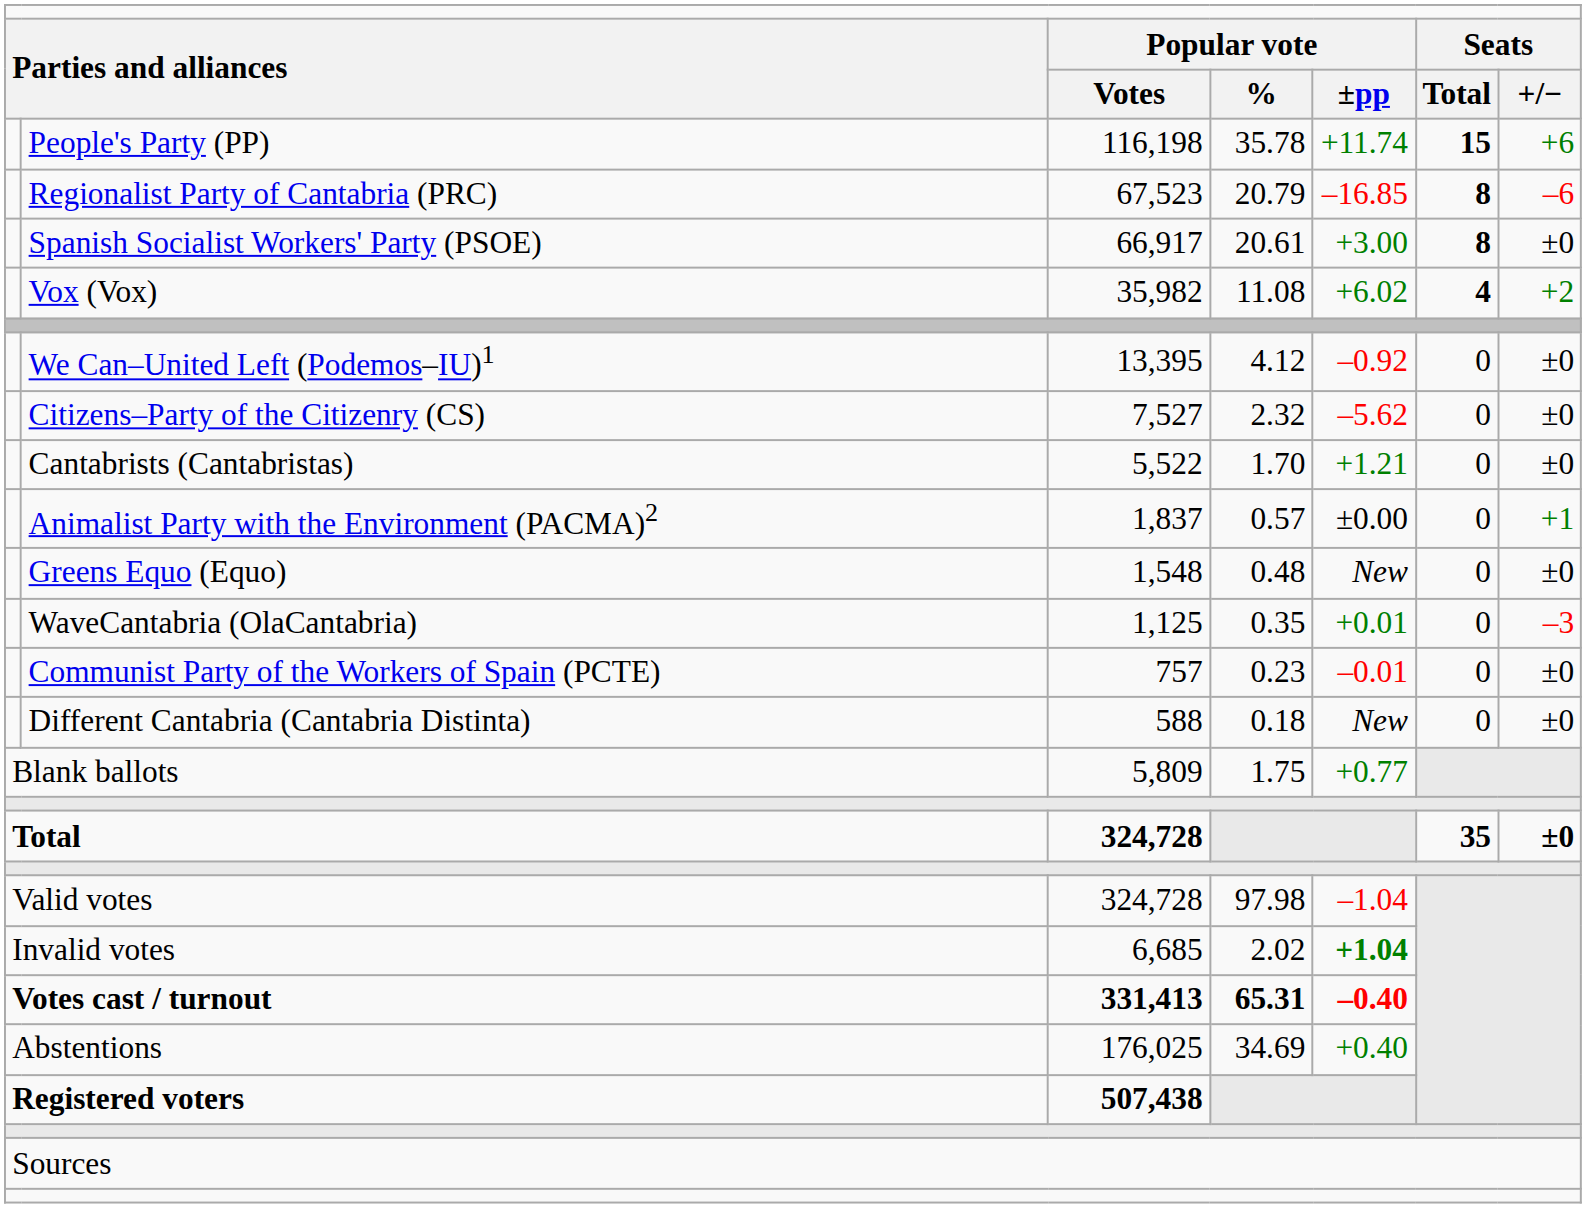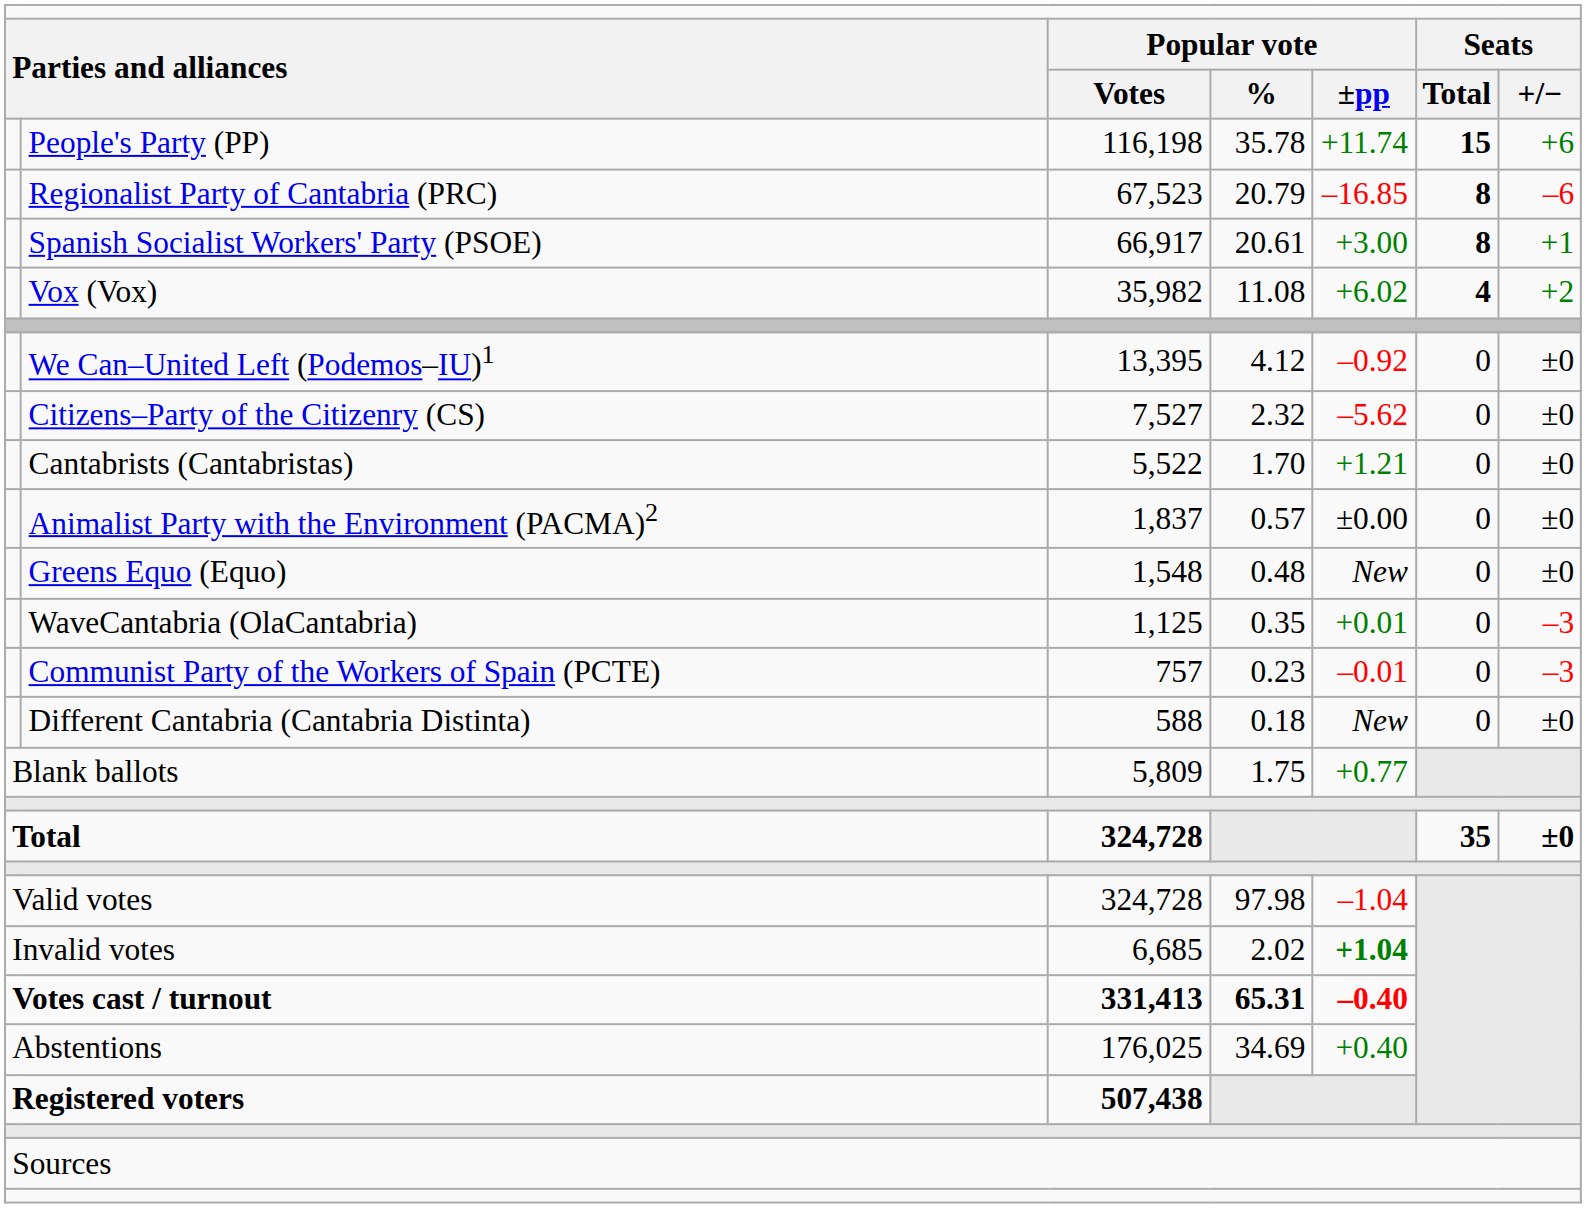(1558, 242) ±0 -> (1557, 242) +1
(1557, 518) +1 -> (1558, 518) ±0
(1558, 672) ±0 -> (1558, 672) –3
